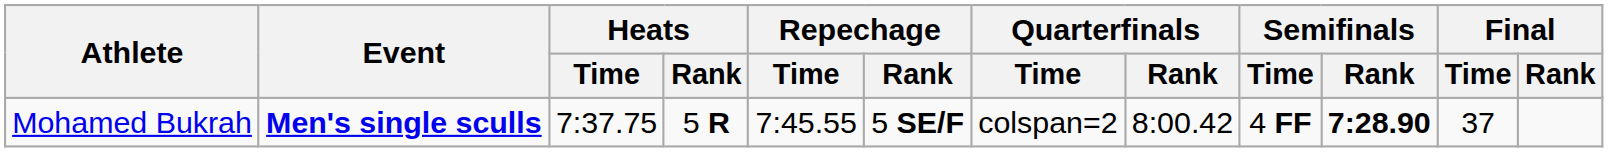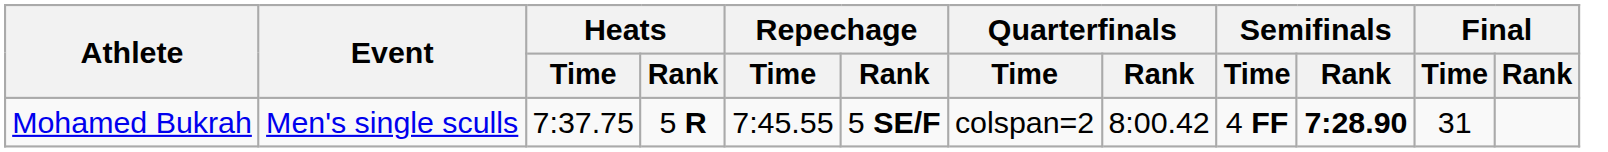(404, 123) bold -> (392, 123) normal
(1478, 123) 37 -> (1455, 123) 31
